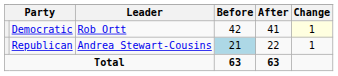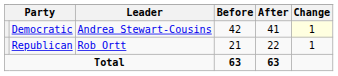(102, 29) Rob Ortt -> (145, 29) Andrea Stewart-Cousins
(145, 46) Andrea Stewart-Cousins -> (102, 46) Rob Ortt
(235, 46) lightblue background -> (235, 46) no background
